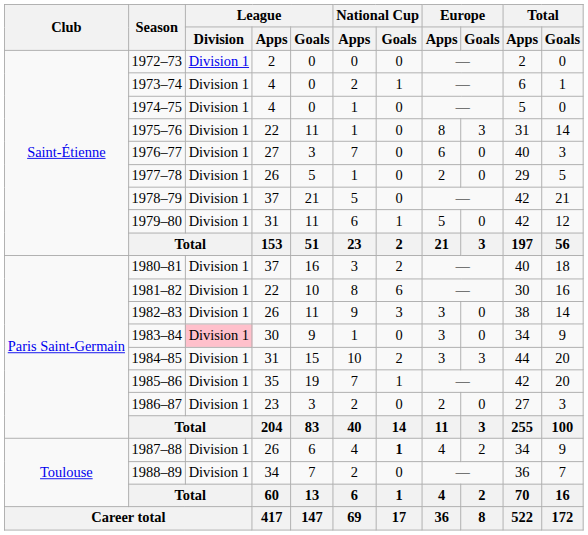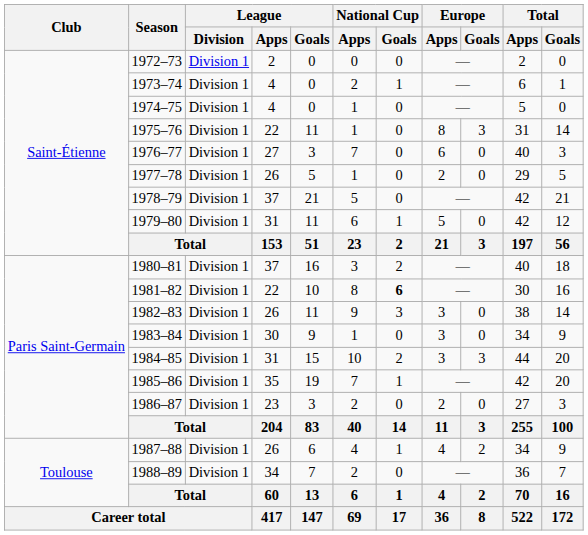(399, 289) normal -> (399, 289) bold
(219, 335) pink background -> (219, 335) no background
(399, 449) bold -> (399, 449) normal
